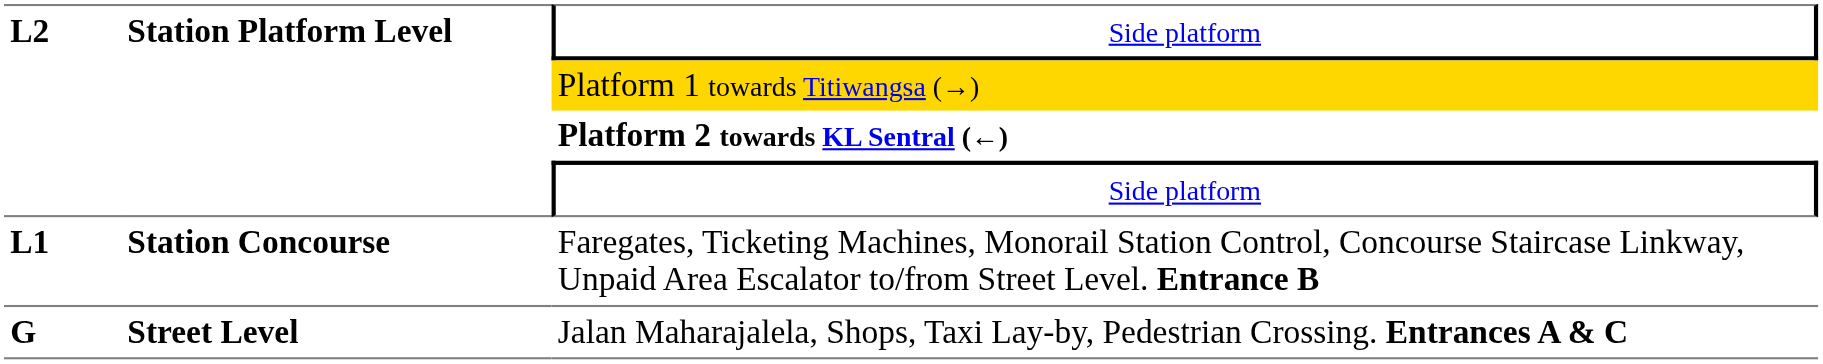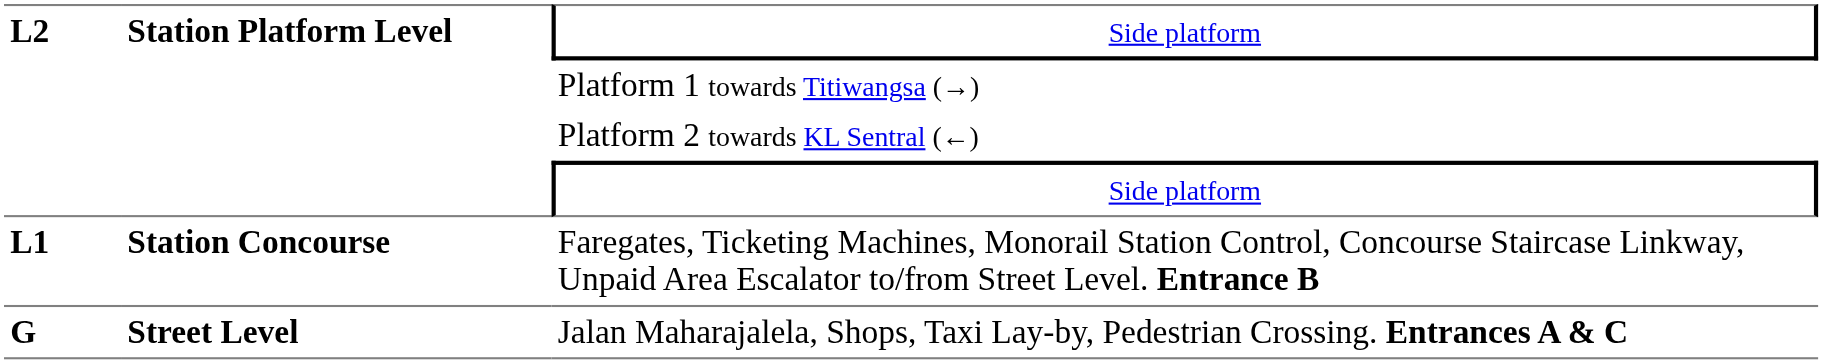(769, 84) gold background -> (769, 84) no background
(783, 135) bold -> (768, 135) normal
